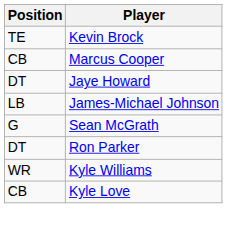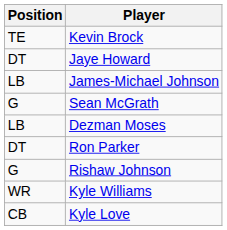- row: (117, 59)
+ row: (117, 125)
+ row: (120, 170)
